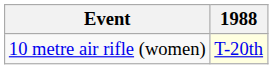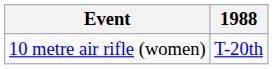(239, 48) lightyellow background -> (239, 48) no background
